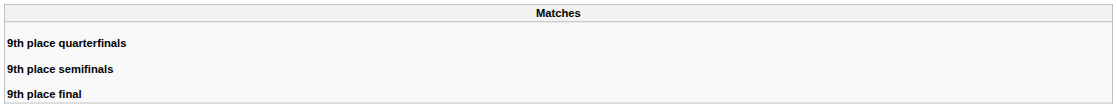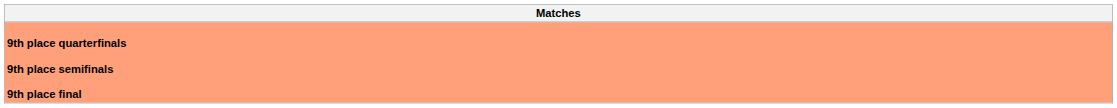(67, 68) no background -> (67, 68) lightsalmon background
